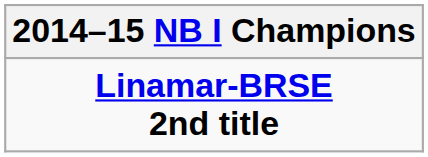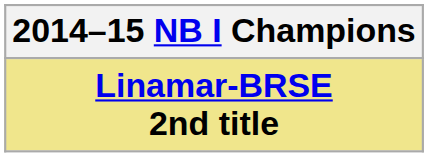(214, 104) no background -> (214, 104) khaki background
